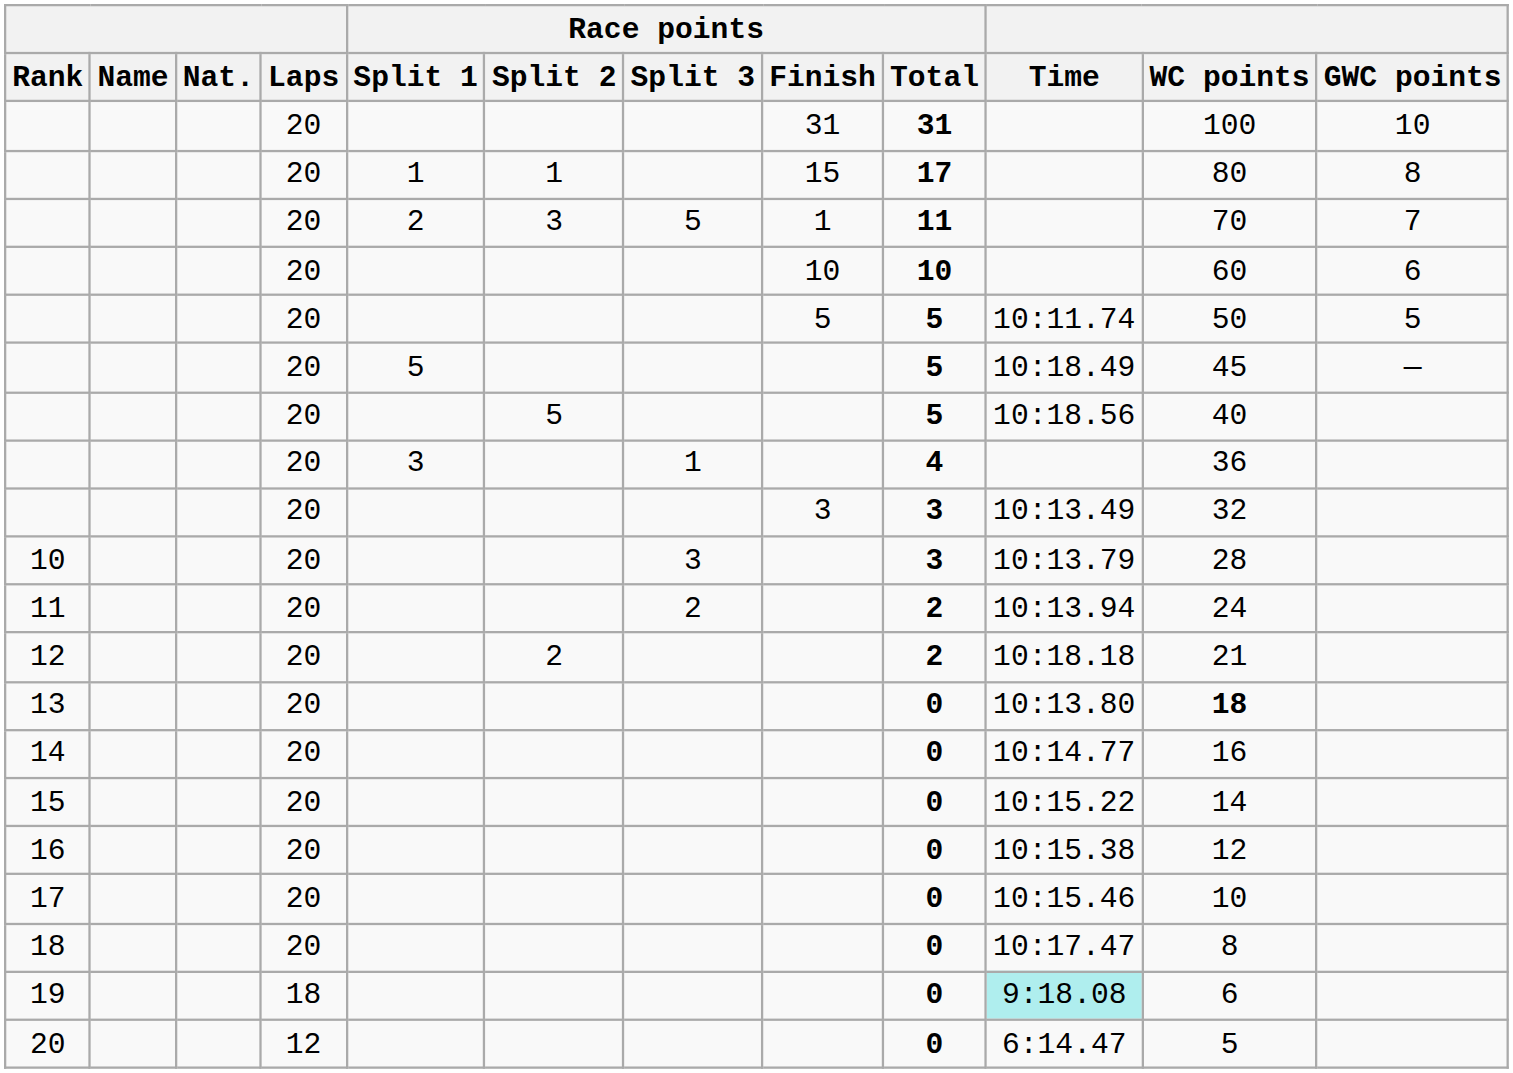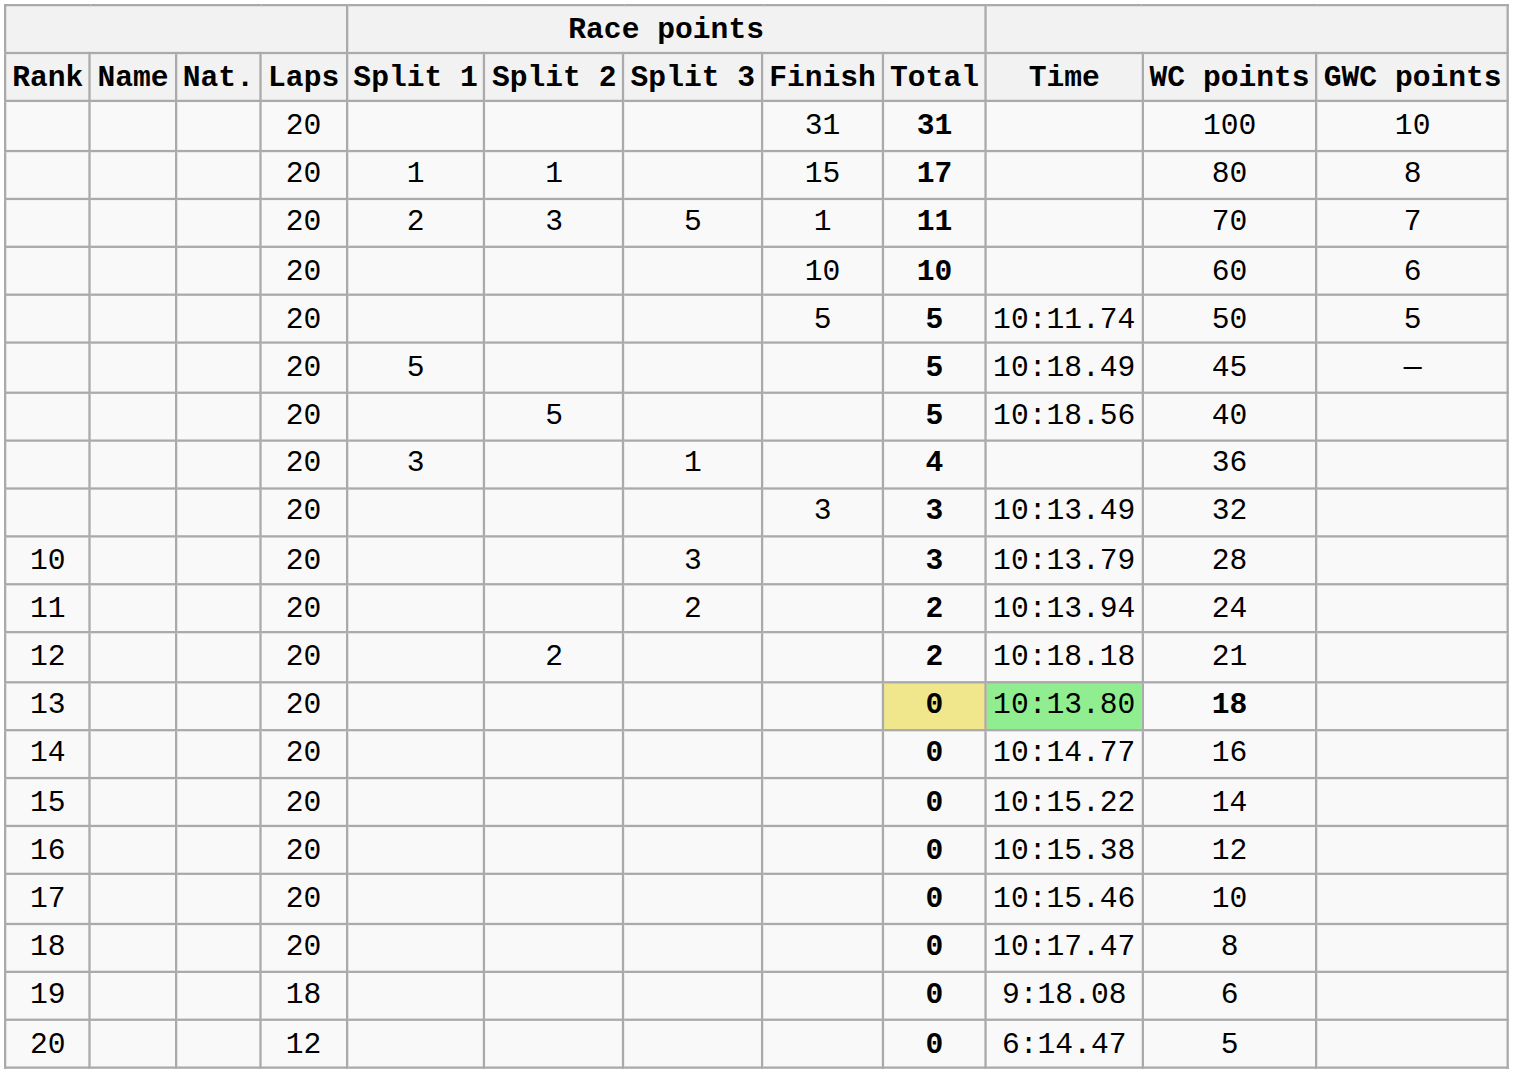(934, 706) no background -> (934, 706) khaki background
(1064, 706) no background -> (1064, 706) lightgreen background
(1064, 995) paleturquoise background -> (1064, 995) no background
